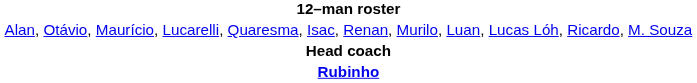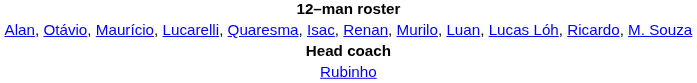(348, 72) bold -> (348, 72) normal
